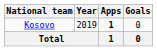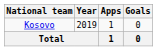(111, 25) bold -> (111, 25) normal
